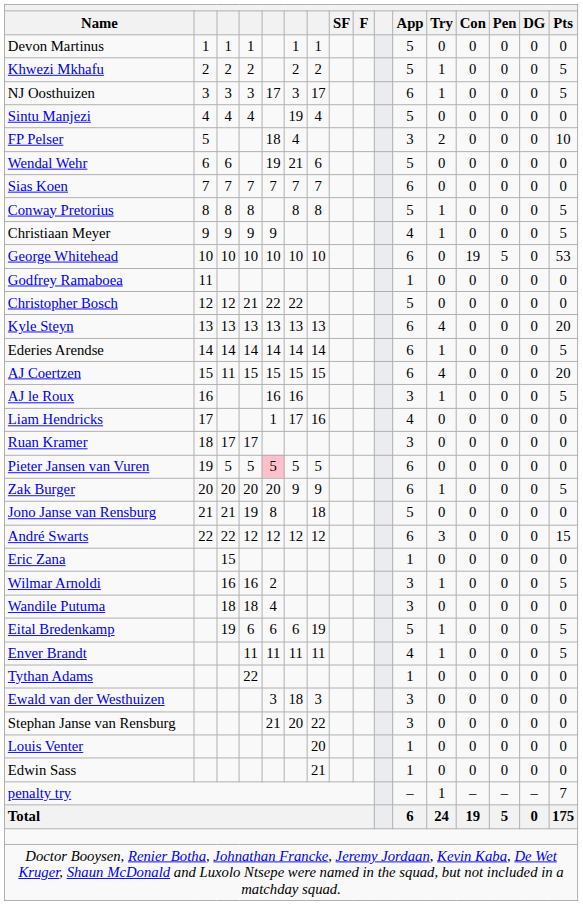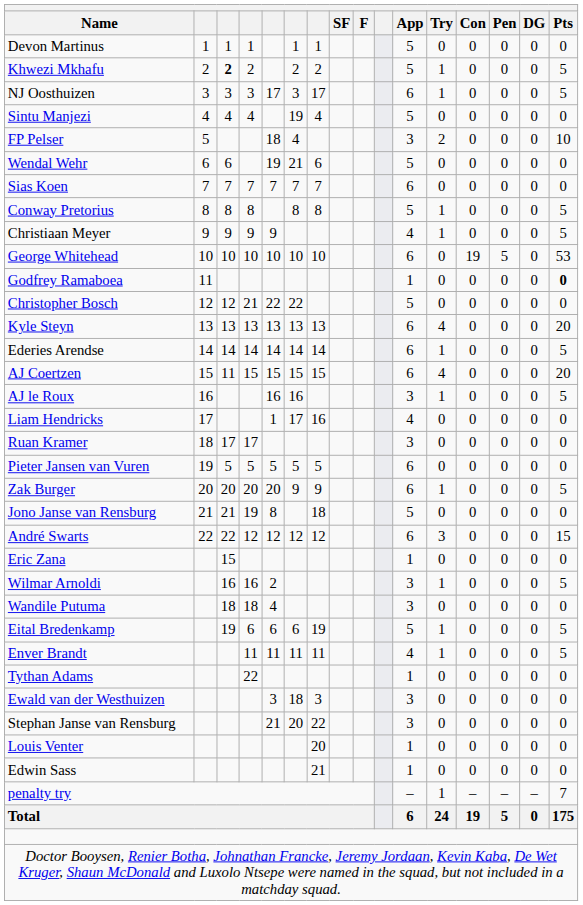(228, 69) normal -> (228, 69) bold
(563, 279) normal -> (563, 279) bold
(273, 466) pink background -> (273, 466) no background
